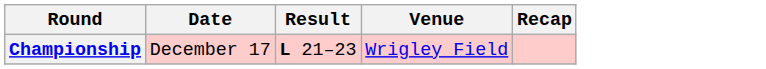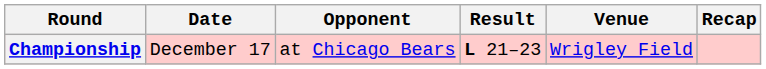+ column: (368, 20)
